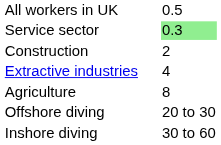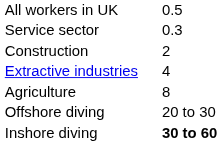(172, 30) lightgreen background -> (172, 30) no background
(189, 132) normal -> (190, 132) bold
